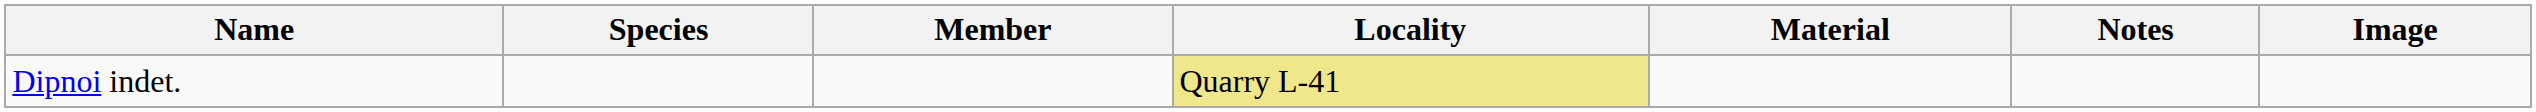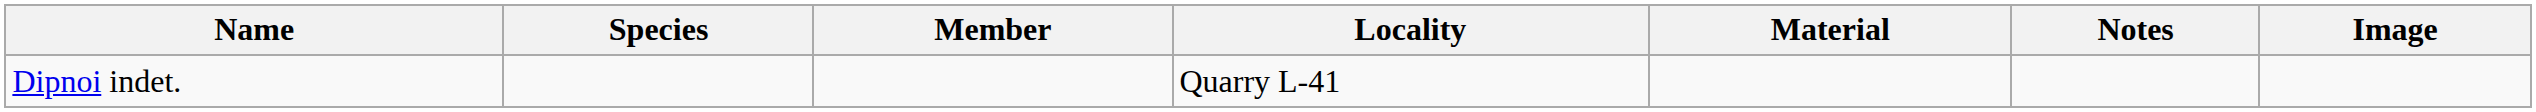(1260, 80) khaki background -> (1260, 80) no background
